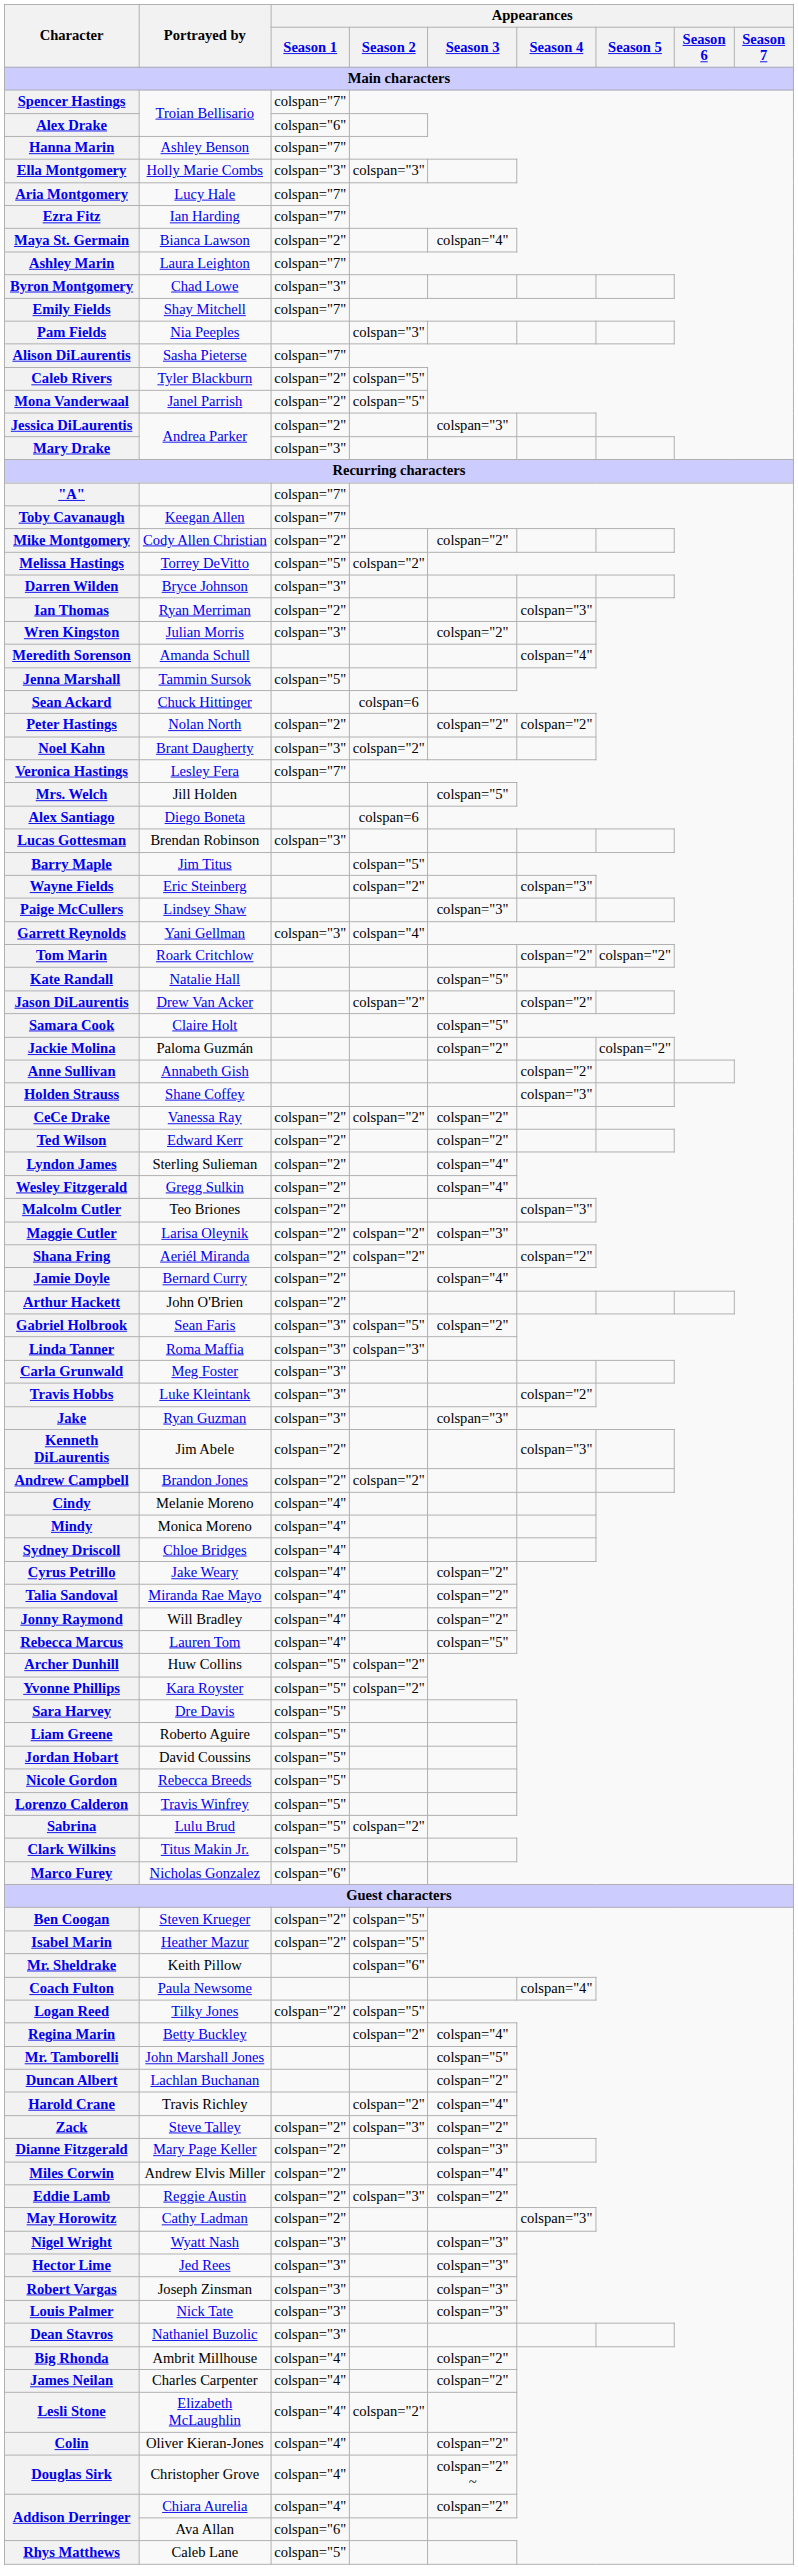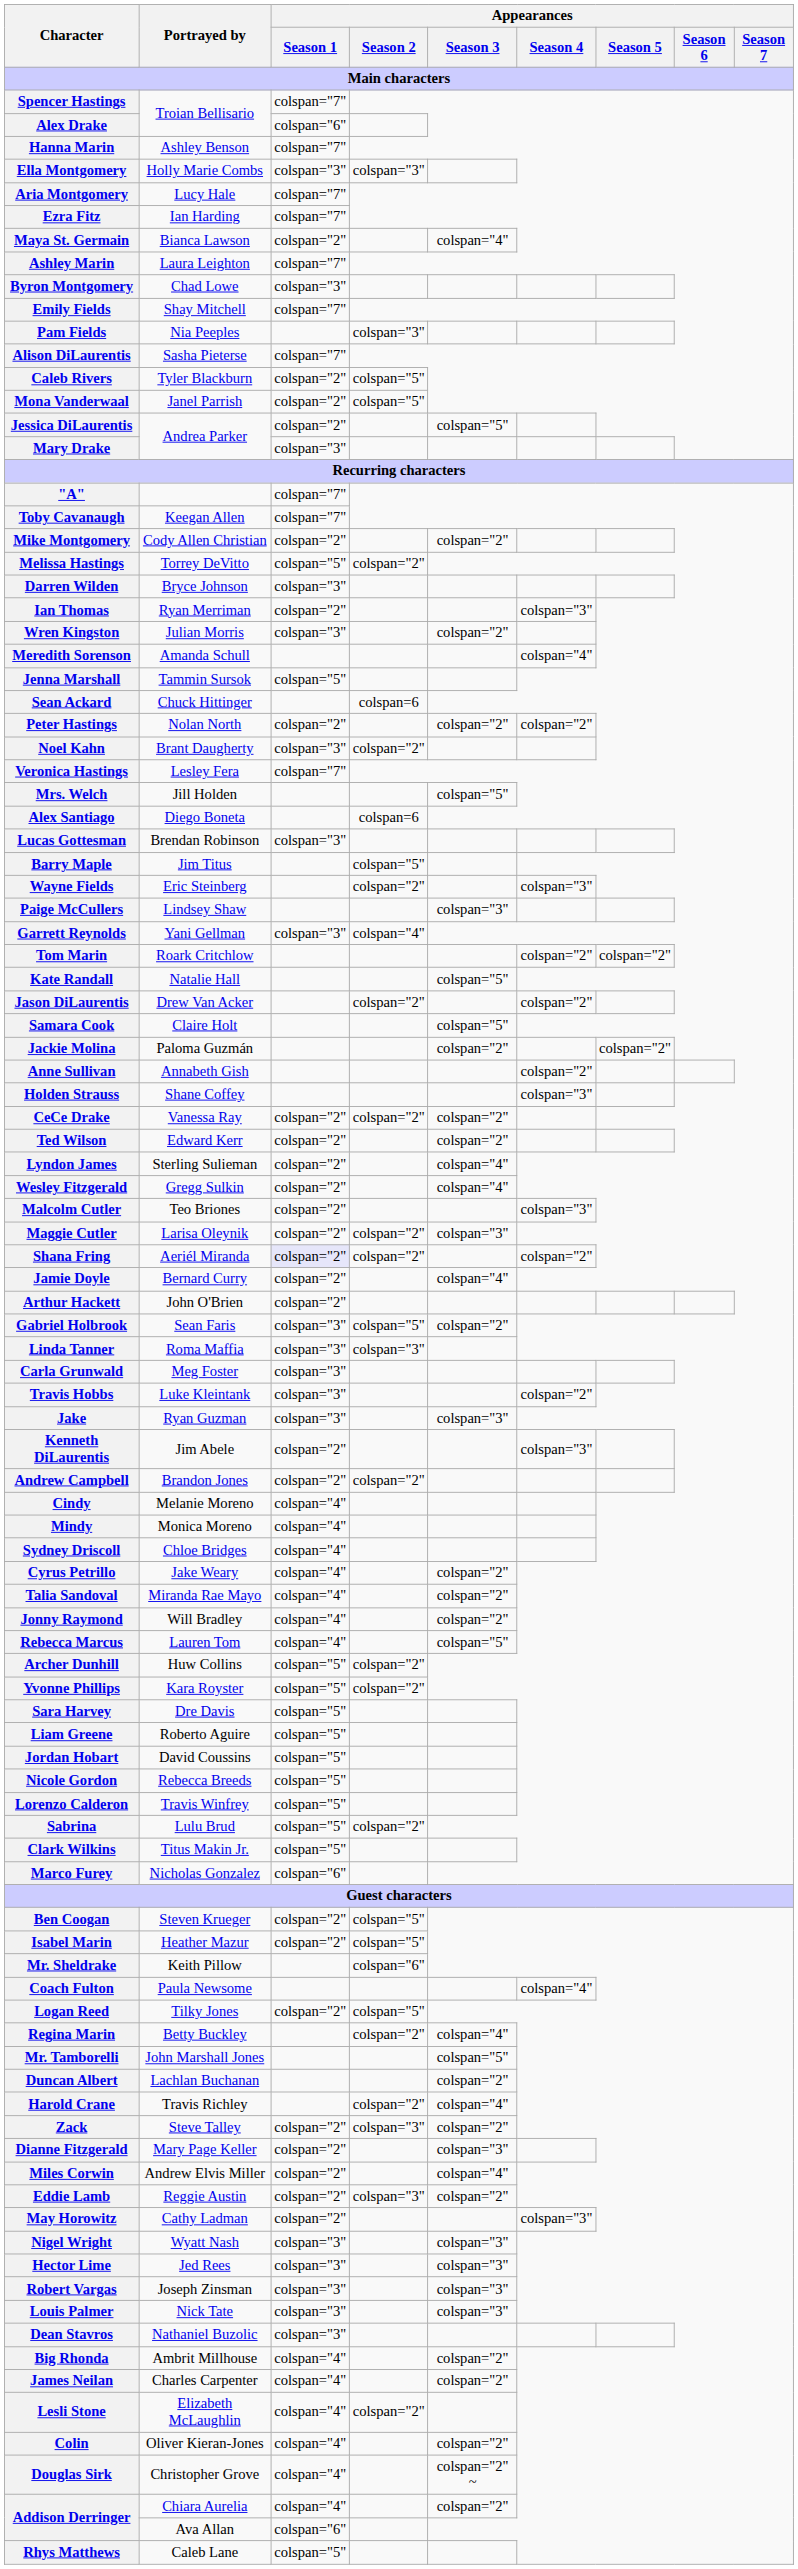(473, 424) colspan="3" -> (473, 424) colspan="5"
(310, 1256) no background -> (310, 1256) lavender background
